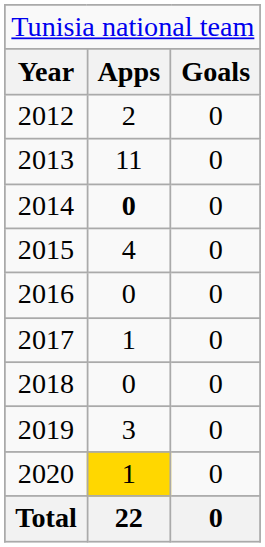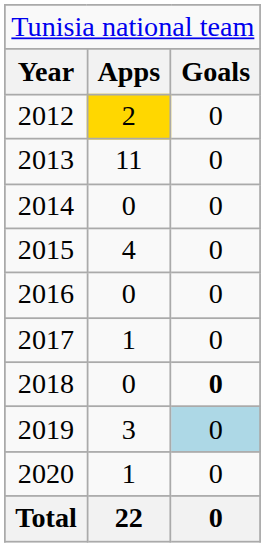(129, 116) no background -> (129, 116) gold background
(129, 205) bold -> (129, 205) normal
(216, 384) normal -> (216, 384) bold
(216, 428) no background -> (216, 428) lightblue background
(129, 473) gold background -> (129, 473) no background
